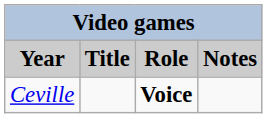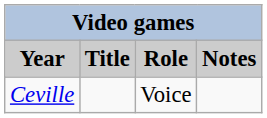(166, 94) bold -> (166, 94) normal
